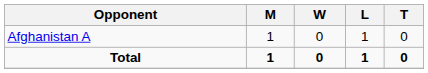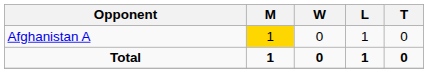(270, 36) no background -> (270, 36) gold background
